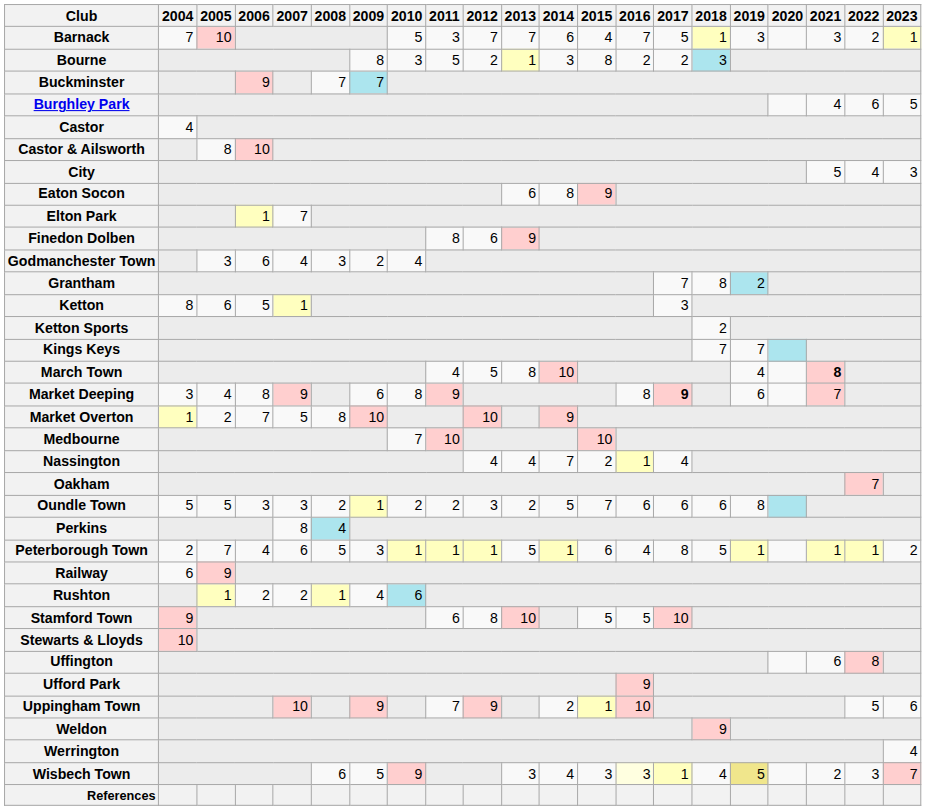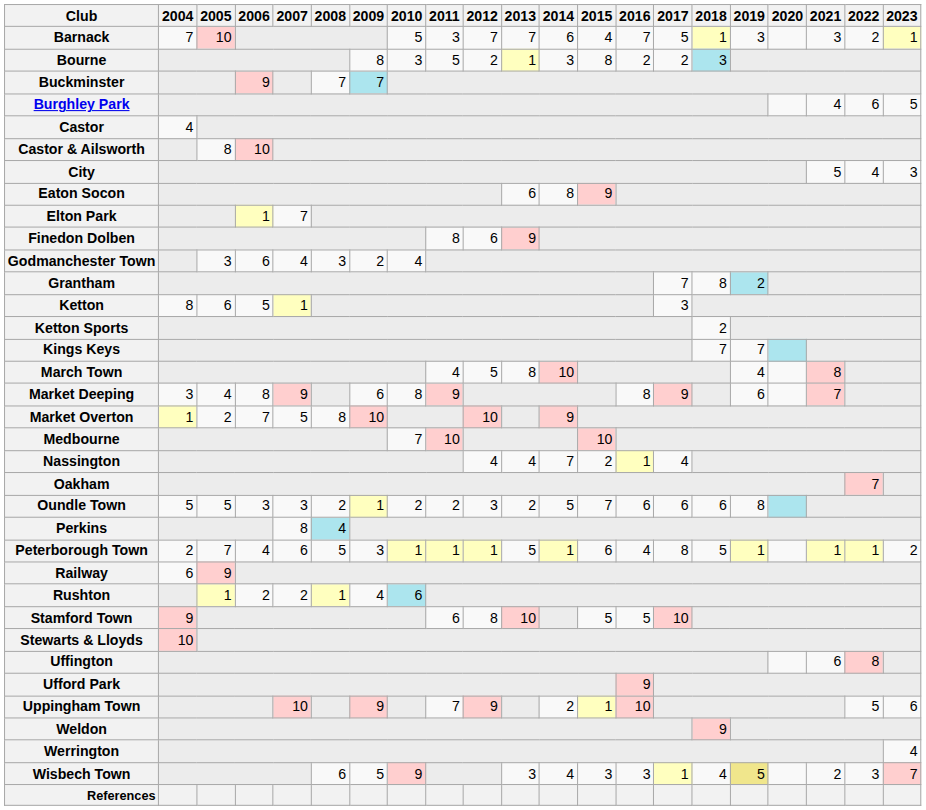(837, 372) bold -> (837, 372) normal
(685, 394) bold -> (685, 394) normal
(647, 773) lightyellow background -> (647, 773) no background
